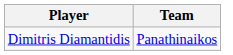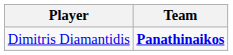(177, 38) normal -> (180, 38) bold
